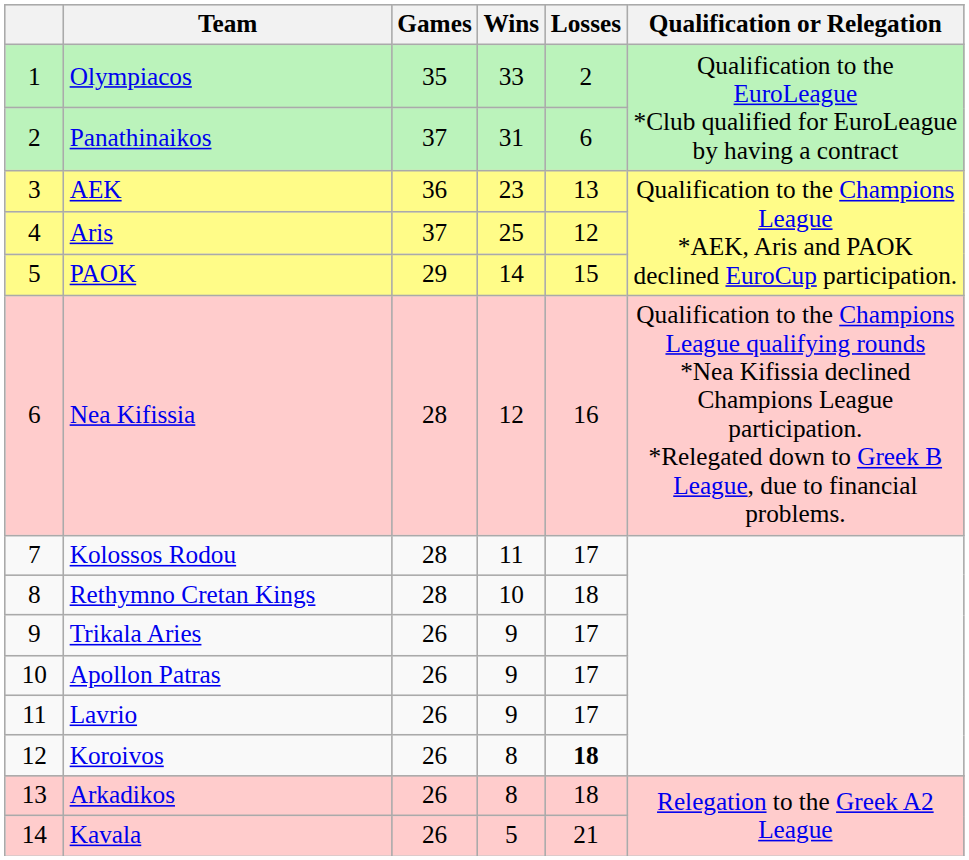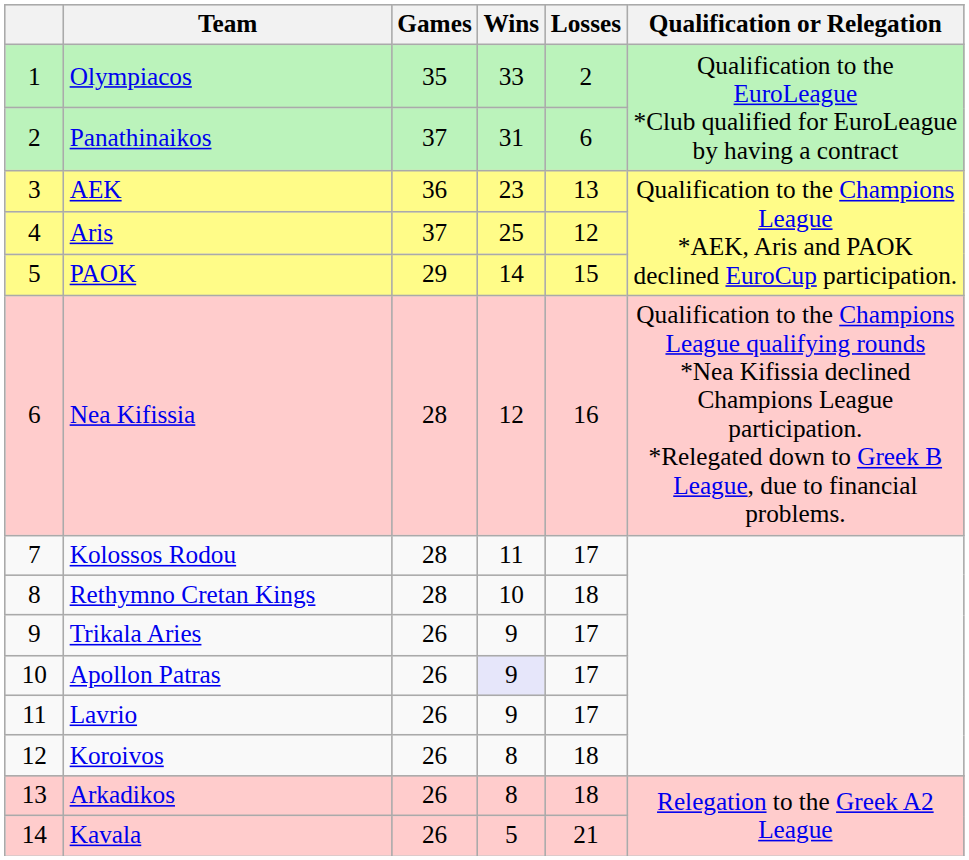(511, 674) no background -> (511, 674) lavender background
(586, 755) bold -> (586, 755) normal
